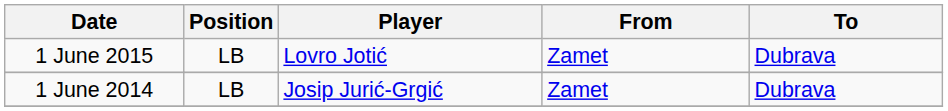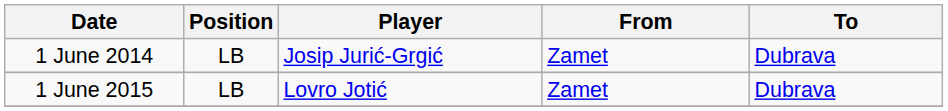rows swapped: (94, 90) <-> (94, 56)
